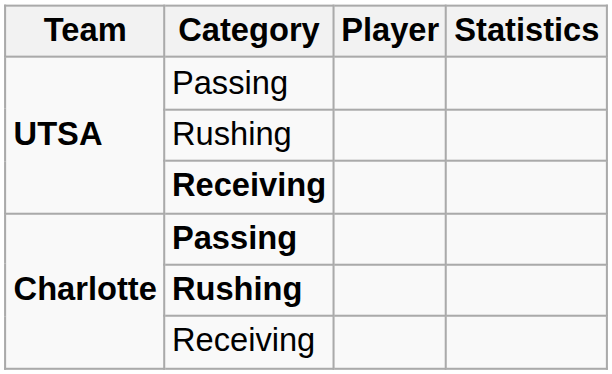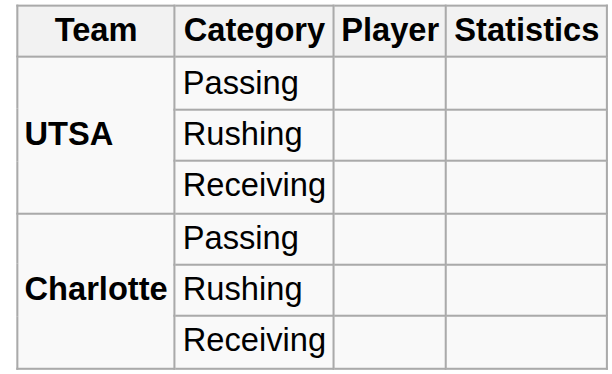(249, 186) bold -> (254, 186) normal
(235, 238) bold -> (241, 238) normal
(237, 289) bold -> (243, 289) normal
